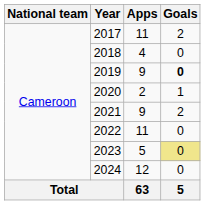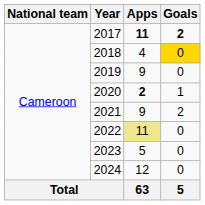(142, 33) normal -> (142, 33) bold
(180, 33) normal -> (180, 33) bold
(180, 53) no background -> (180, 53) gold background
(180, 72) bold -> (180, 72) normal
(142, 92) normal -> (142, 92) bold
(142, 131) no background -> (142, 131) khaki background
(180, 151) khaki background -> (180, 151) no background
